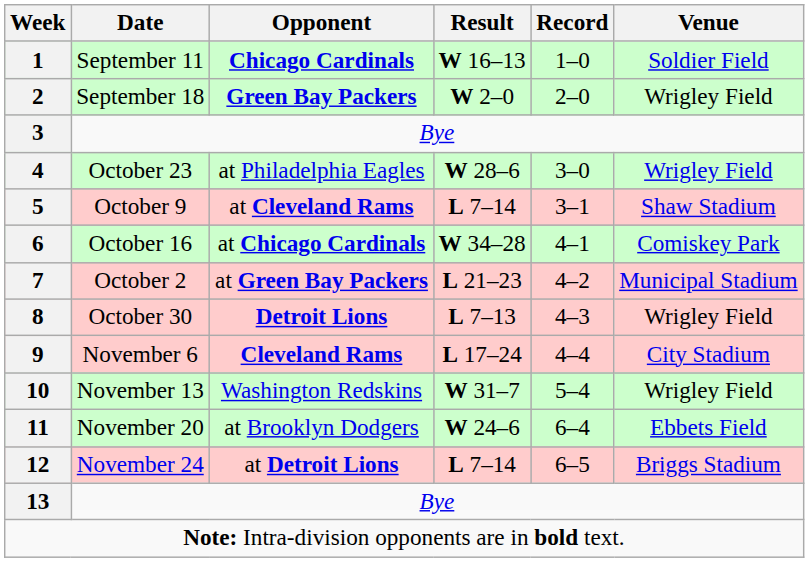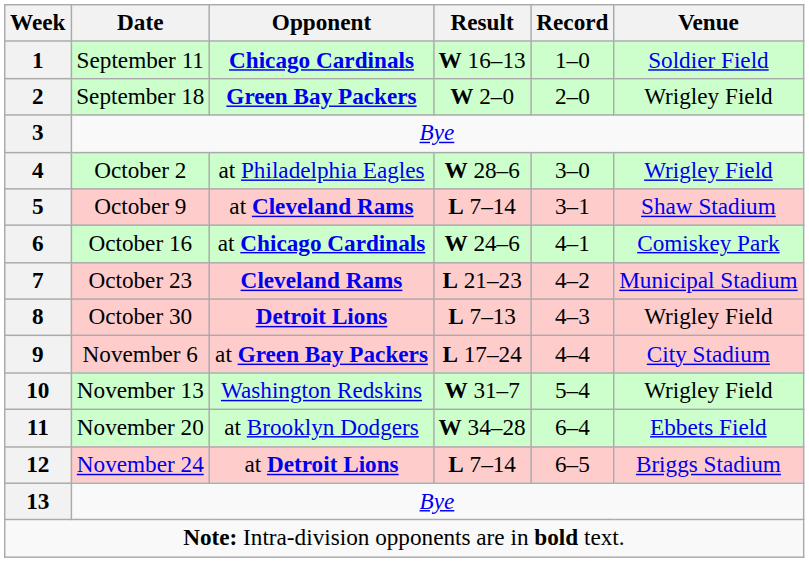(140, 170) October 23 -> (140, 170) October 2
(482, 243) W 34–28 -> (482, 243) W 24–6
(140, 280) October 2 -> (140, 280) October 23
(322, 280) at Green Bay Packers -> (322, 280) Cleveland Rams
(322, 354) Cleveland Rams -> (322, 354) at Green Bay Packers
(482, 427) W 24–6 -> (482, 427) W 34–28
